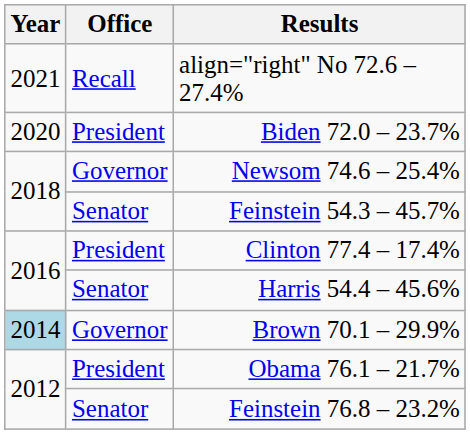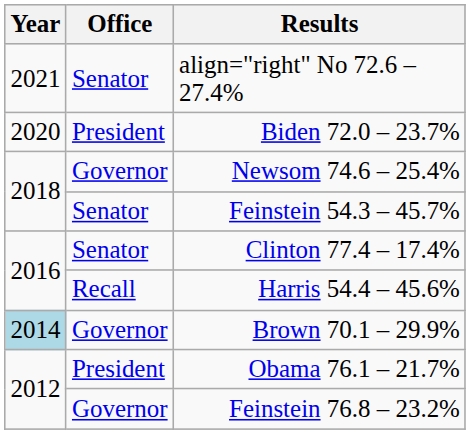(104, 77) Recall -> (110, 77) Senator
(118, 250) President -> (110, 250) Senator
(110, 289) Senator -> (104, 289) Recall
(110, 408) Senator -> (120, 408) Governor
